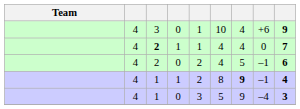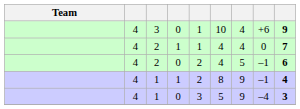(157, 46) bold -> (157, 46) normal
(242, 79) bold -> (242, 79) normal
